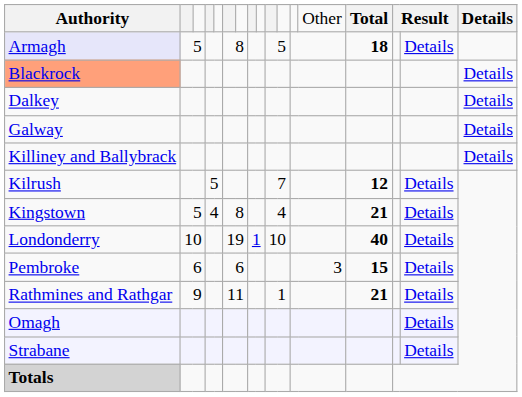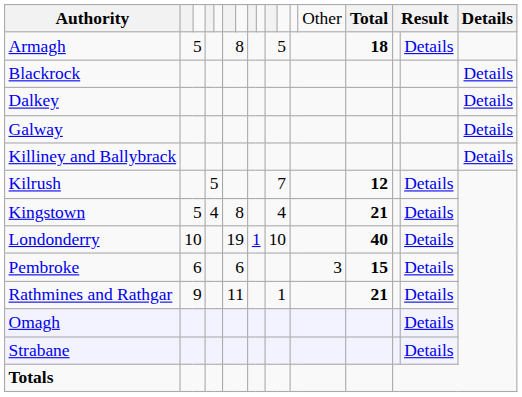(37, 45) lavender background -> (37, 45) no background
(44, 73) lightsalmon background -> (44, 73) no background
(31, 377) lightgrey background -> (31, 377) no background
